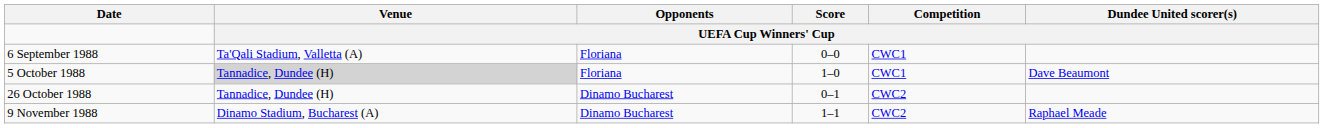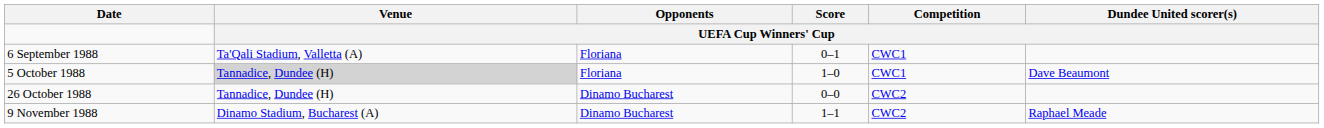(830, 53) 0–0 -> (830, 53) 0–1
(830, 93) 0–1 -> (830, 93) 0–0
